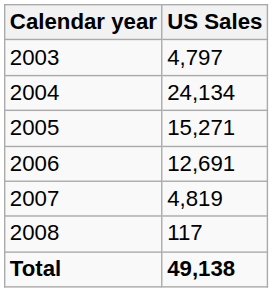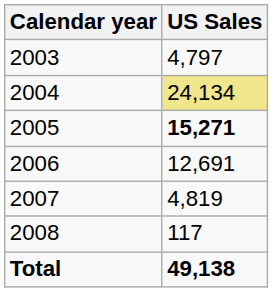(201, 92) no background -> (201, 92) khaki background
(201, 127) normal -> (201, 127) bold
